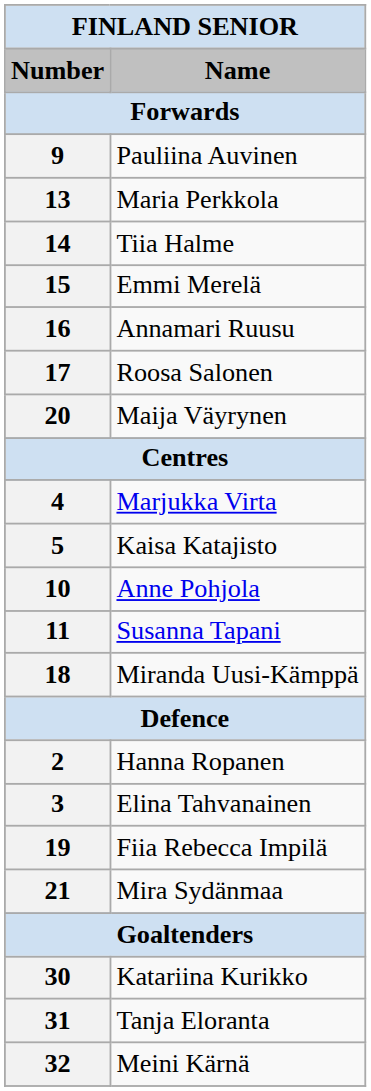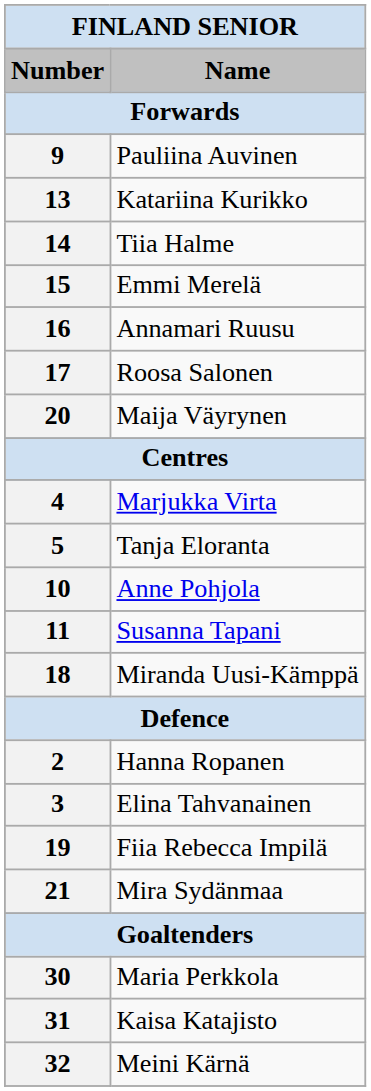(198, 199) Maria Perkkola -> (212, 199) Katariina Kurikko
(197, 545) Kaisa Katajisto -> (193, 545) Tanja Eloranta
(212, 977) Katariina Kurikko -> (198, 977) Maria Perkkola
(193, 1020) Tanja Eloranta -> (197, 1020) Kaisa Katajisto
